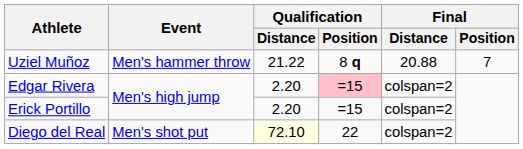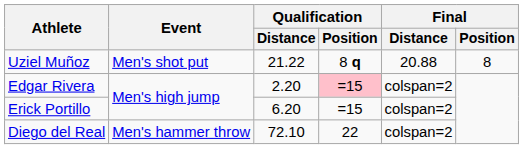(181, 62) Men's hammer throw -> (160, 62) Men's shot put
(487, 62) 7 -> (487, 62) 8
(286, 109) 2.20 -> (286, 109) 6.20
(160, 132) Men's shot put -> (181, 132) Men's hammer throw
(286, 132) lightyellow background -> (286, 132) no background
